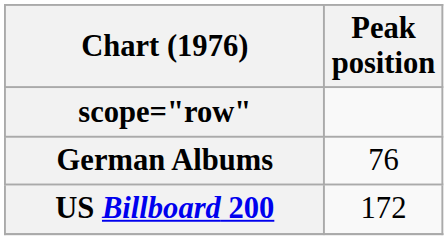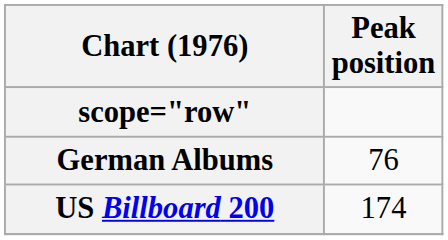(383, 208) 172 -> (383, 208) 174
